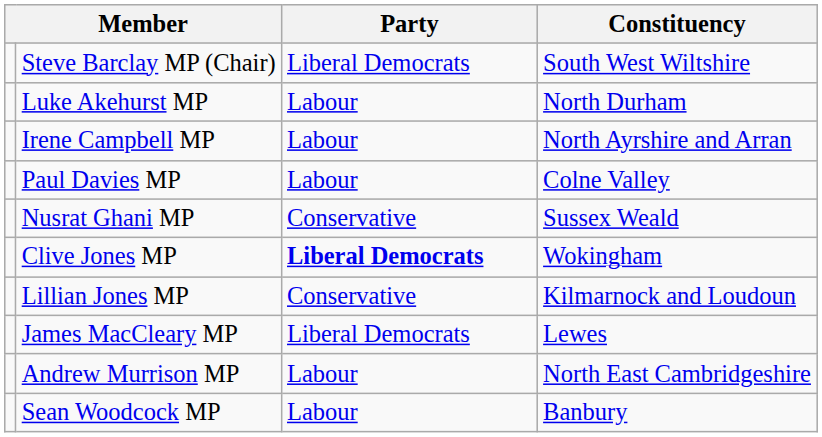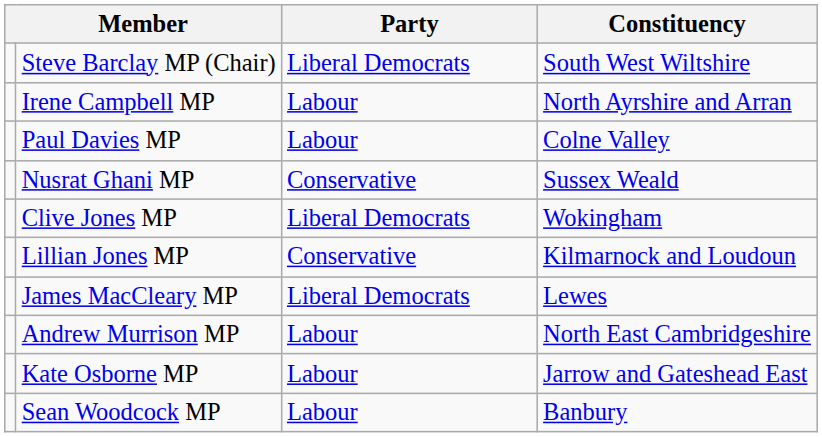- row: (115, 101)
(385, 256) bold -> (378, 218) normal
+ row: (110, 373)
